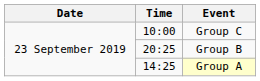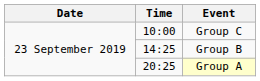(159, 49) 20:25 -> (159, 49) 14:25
(159, 67) 14:25 -> (159, 67) 20:25
